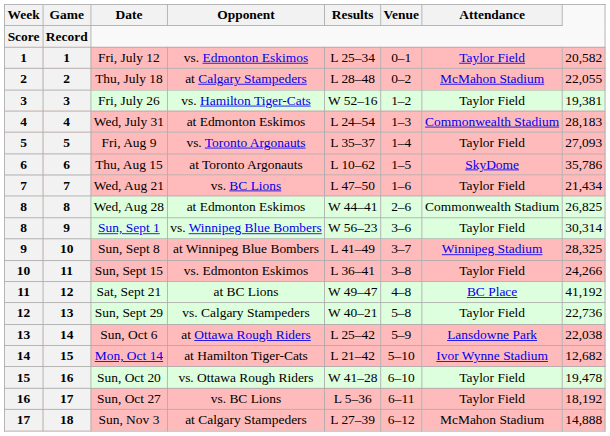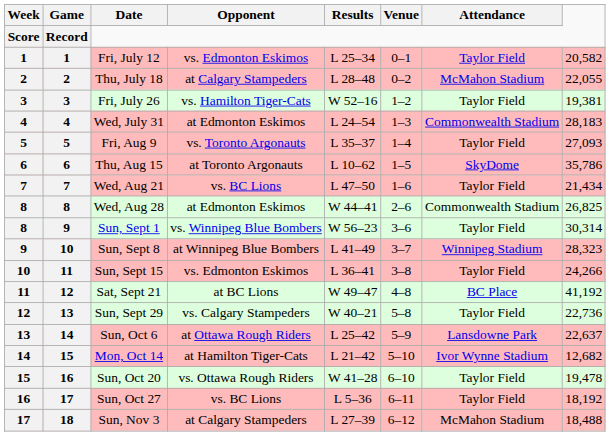(584, 249) 28,325 -> (584, 249) 28,323
(584, 334) 22,038 -> (584, 334) 22,637
(584, 420) 14,888 -> (584, 420) 18,488
